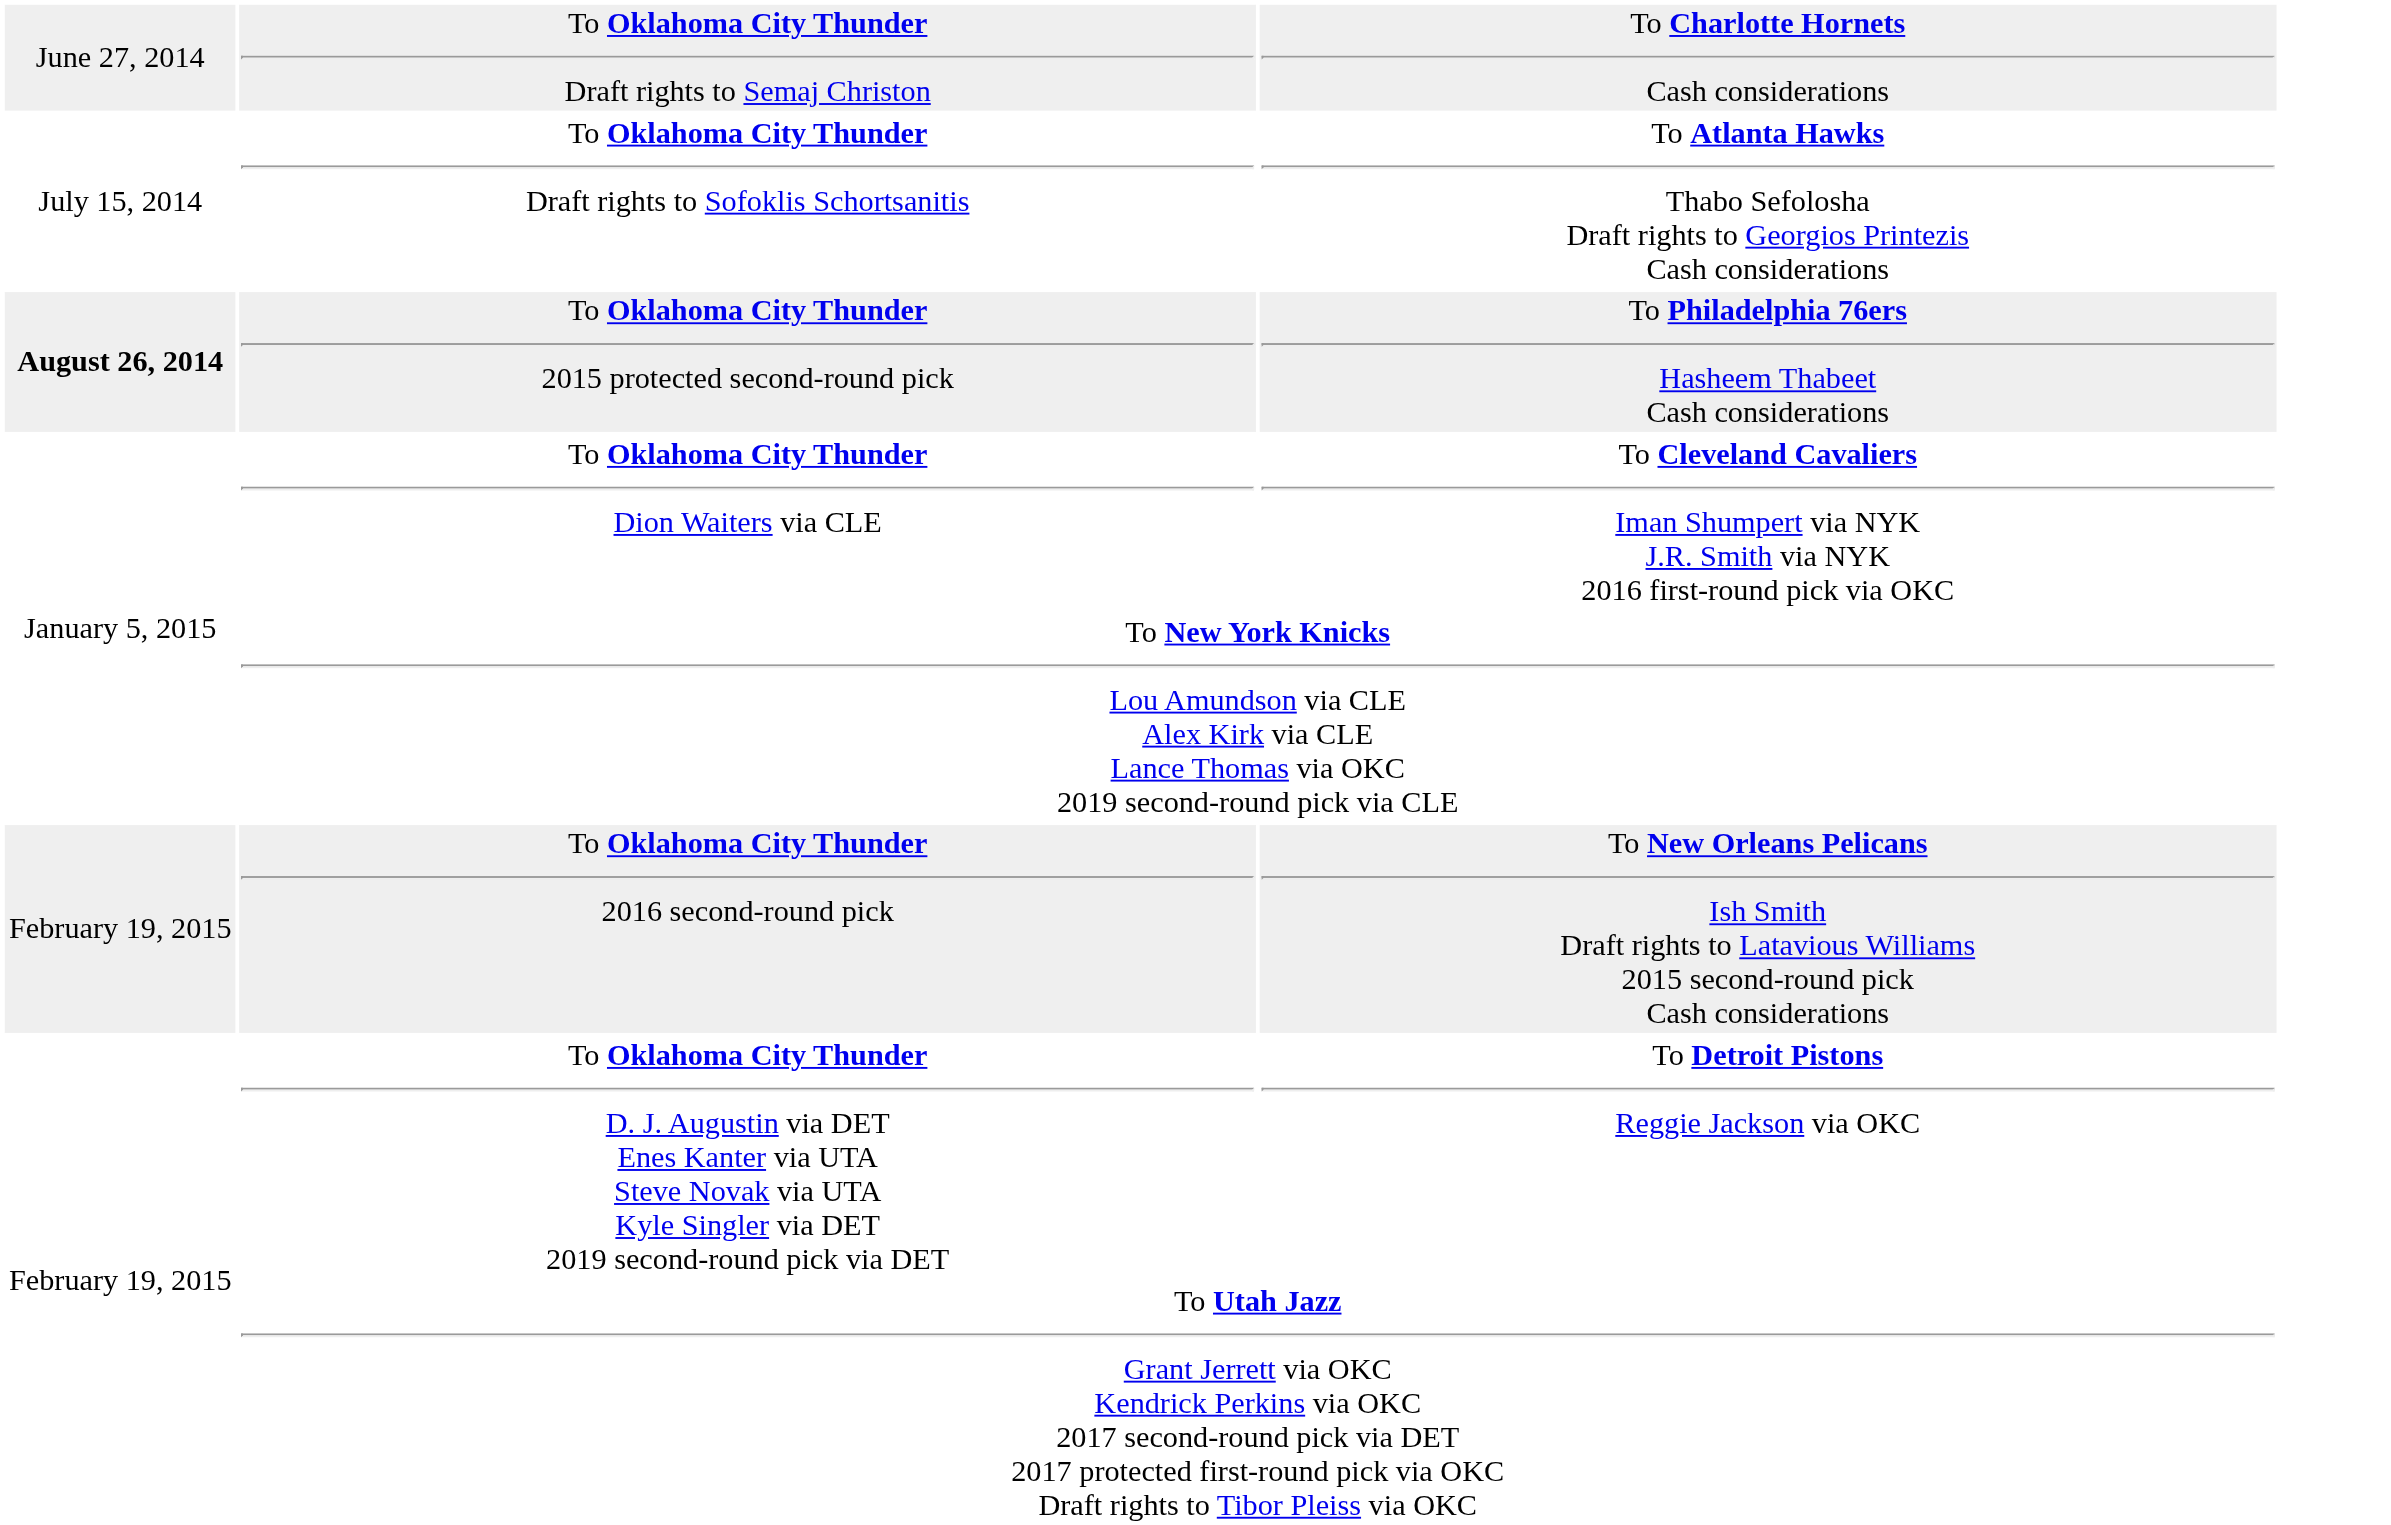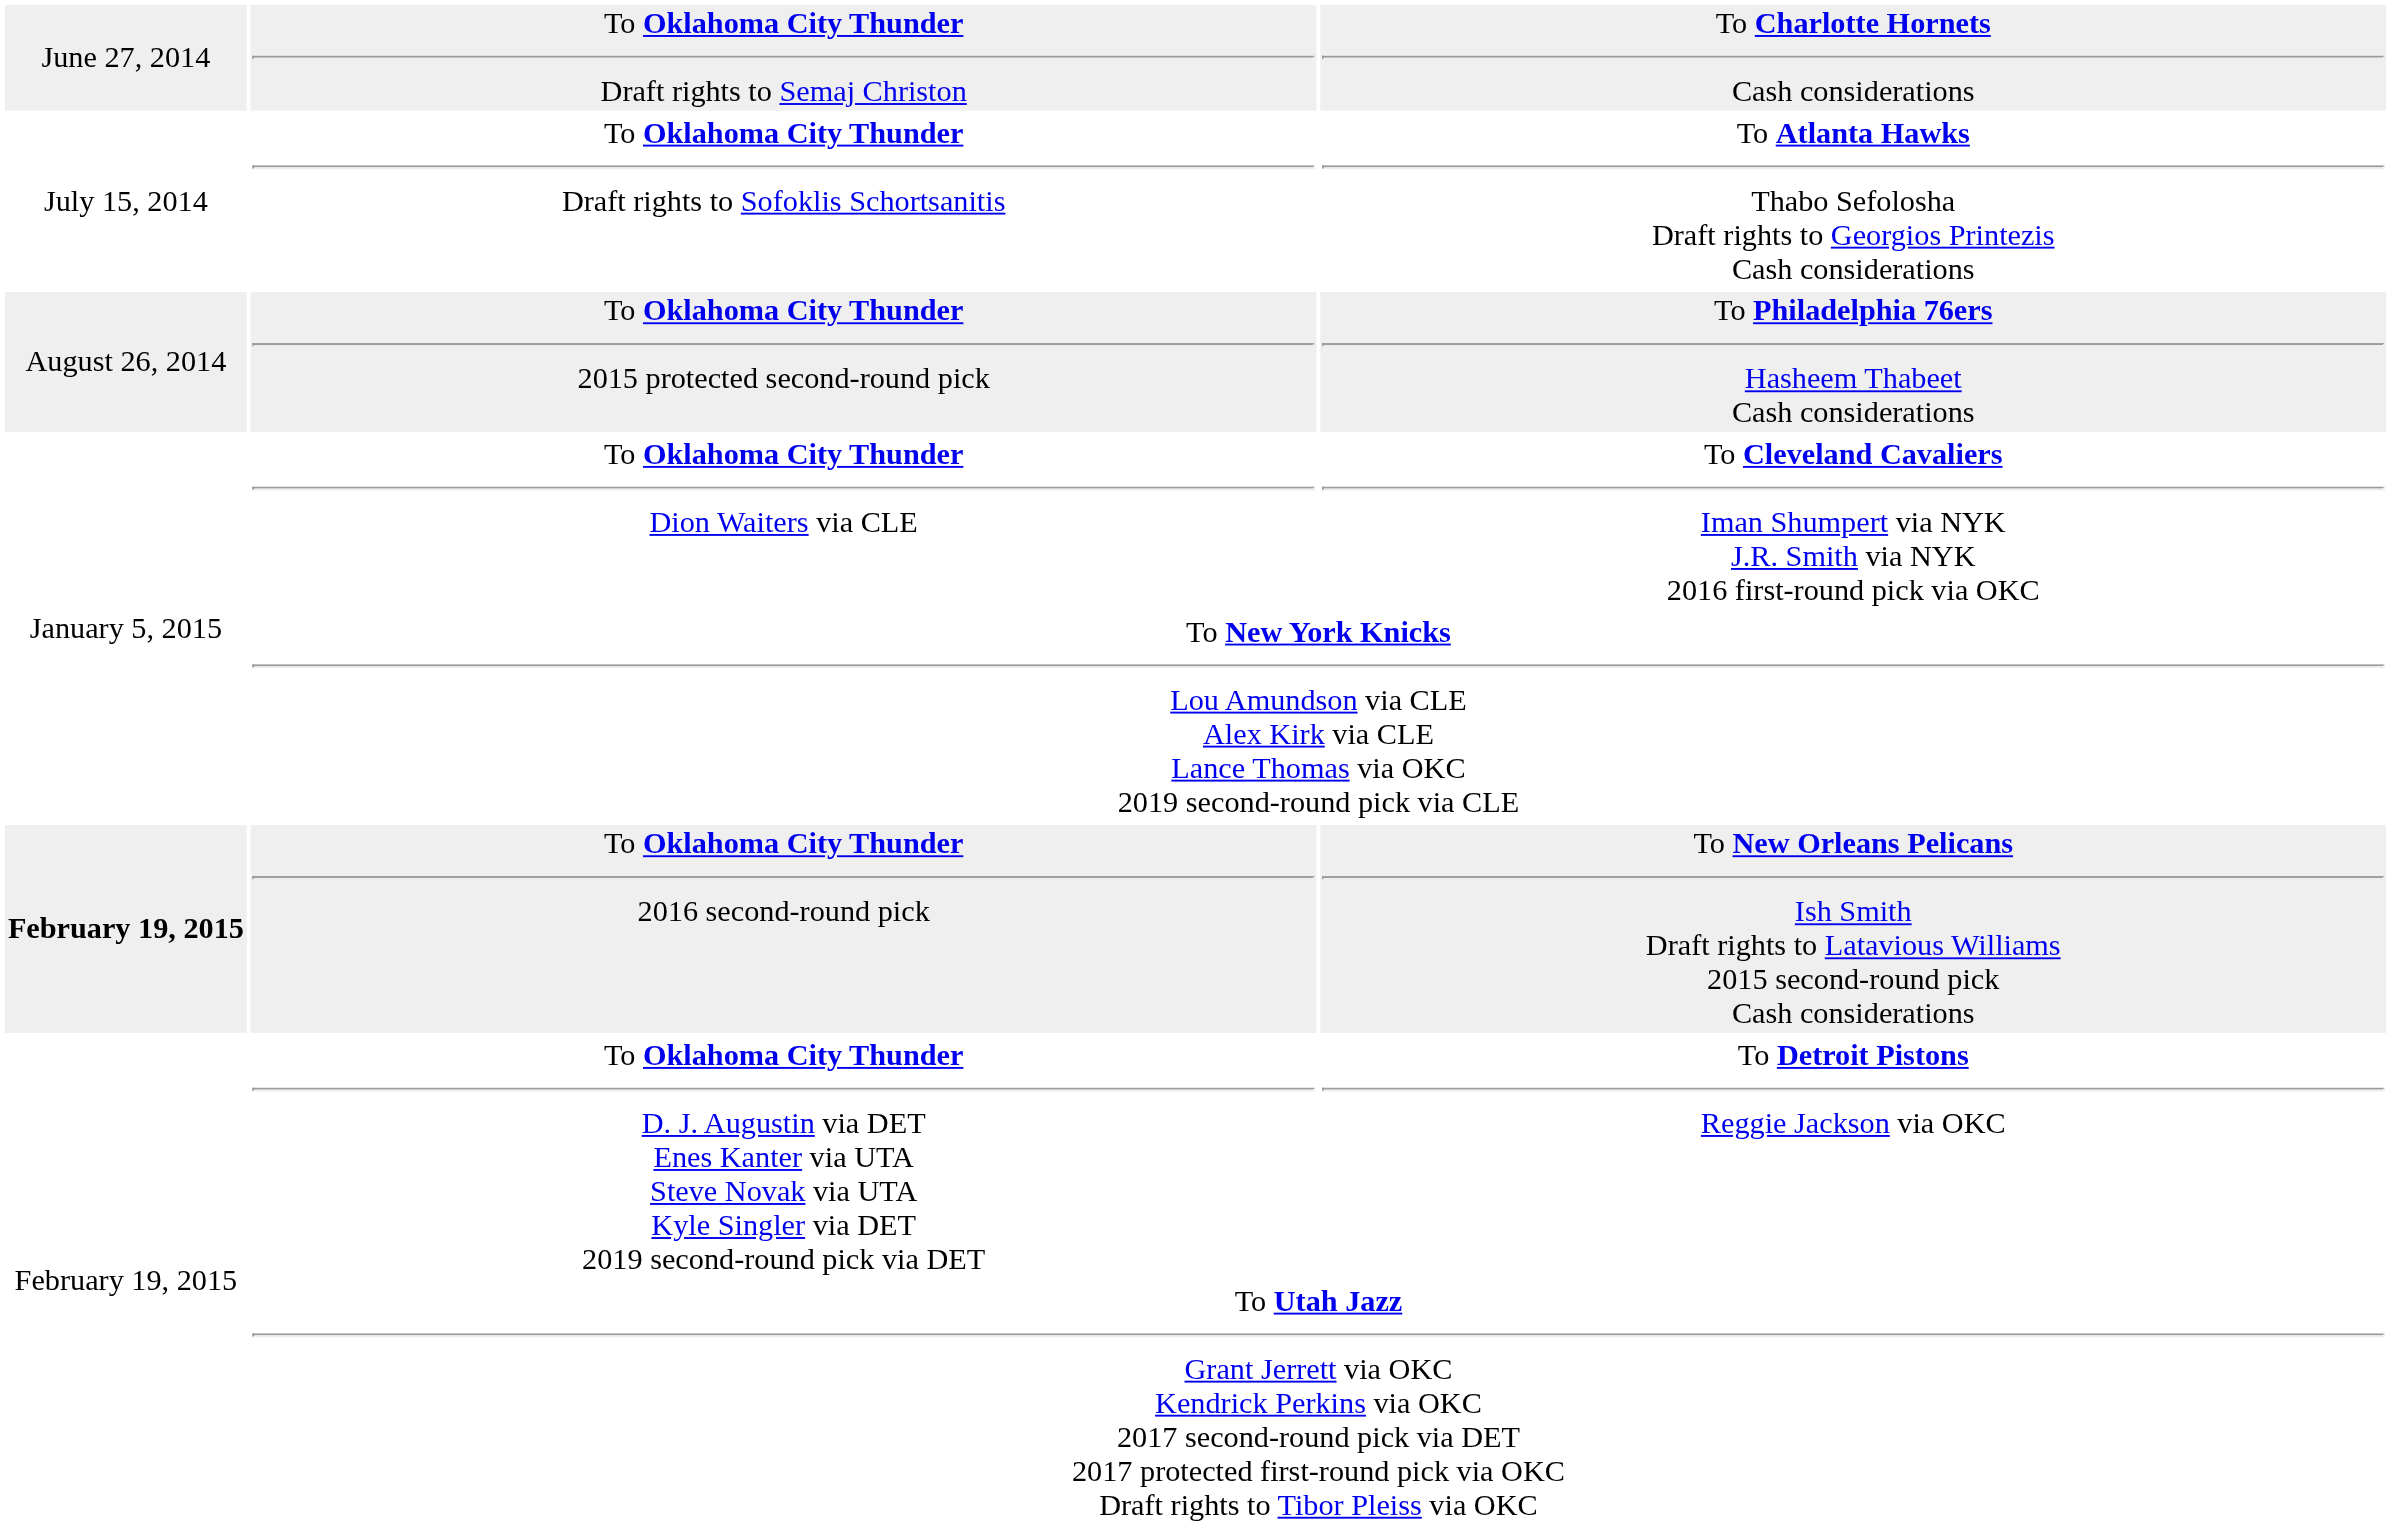(120, 361) bold -> (126, 361) normal
(120, 928) normal -> (126, 928) bold
